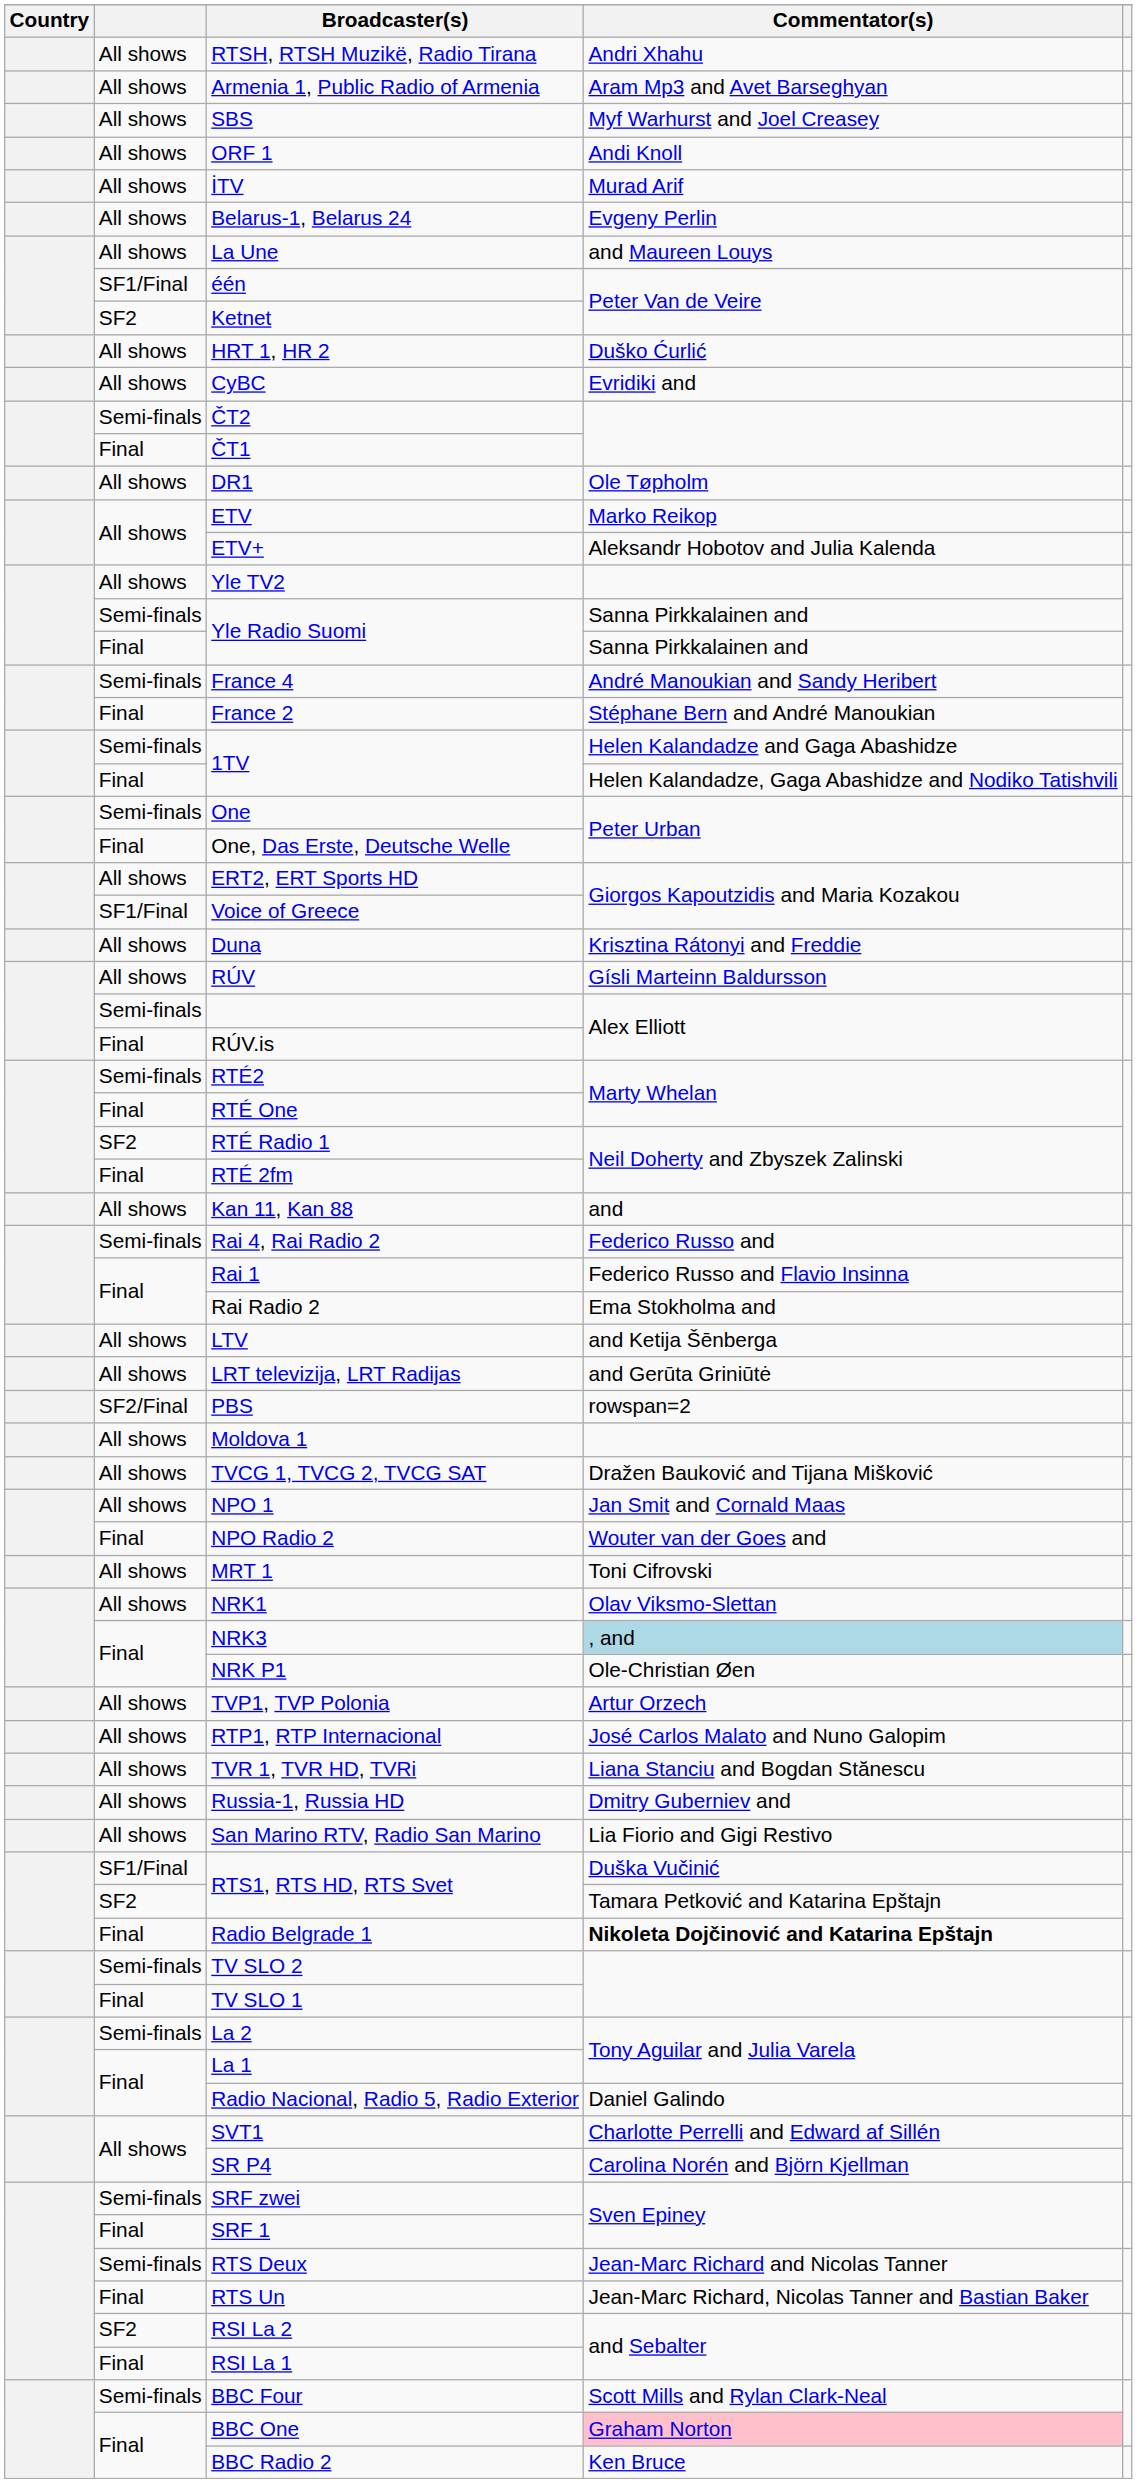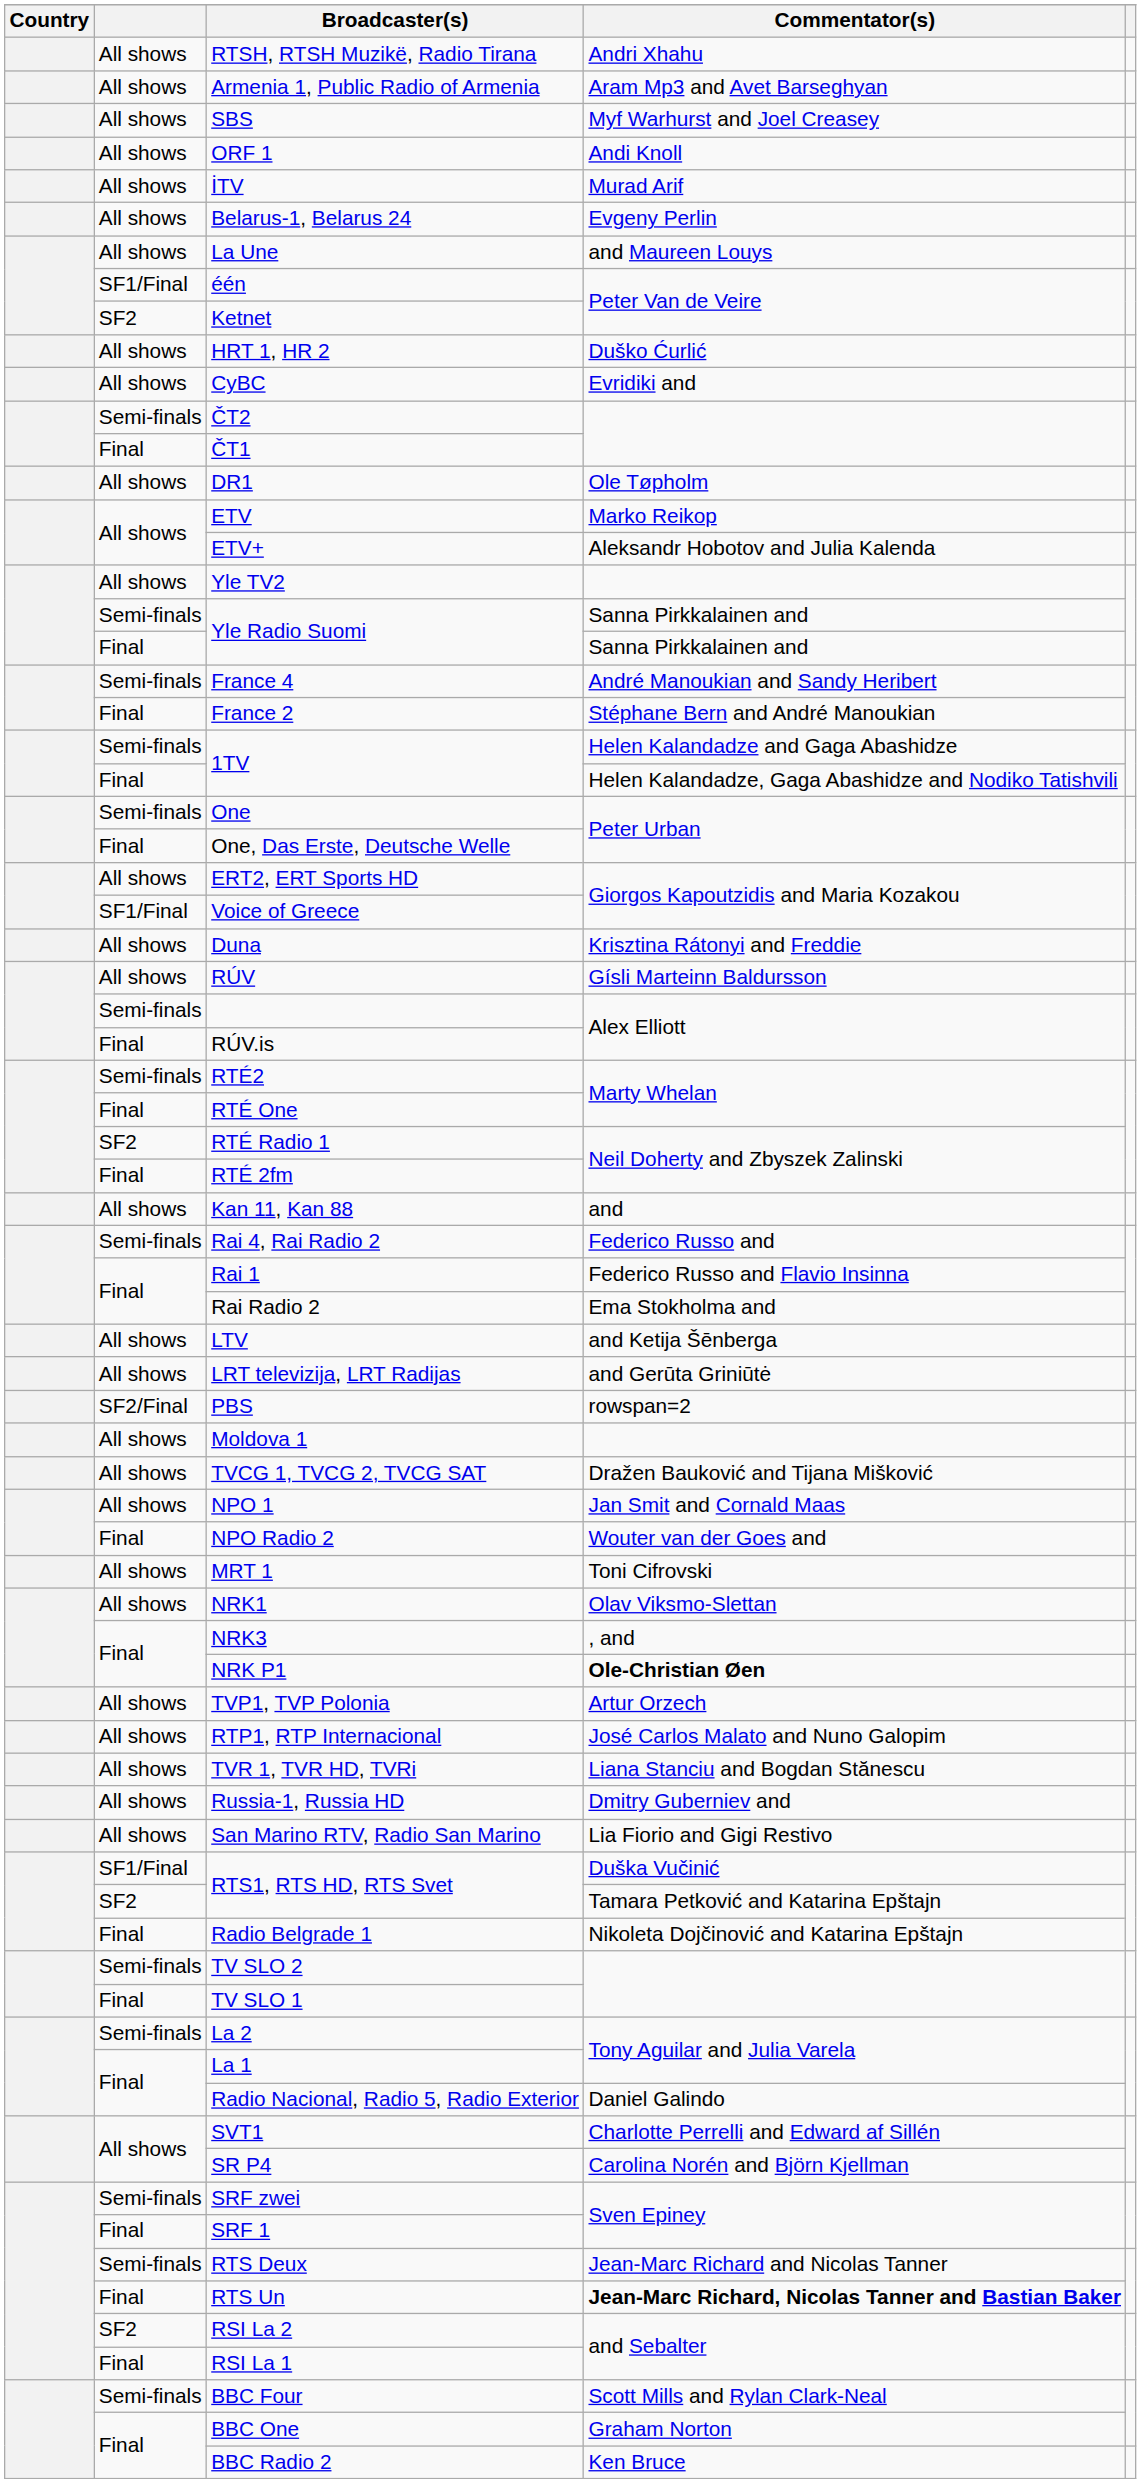(612, 1637) lightblue background -> (612, 1637) no background
(672, 1670) normal -> (677, 1670) bold
(791, 1934) bold -> (776, 1934) normal
(839, 2297) normal -> (855, 2297) bold
(660, 2429) pink background -> (660, 2429) no background
